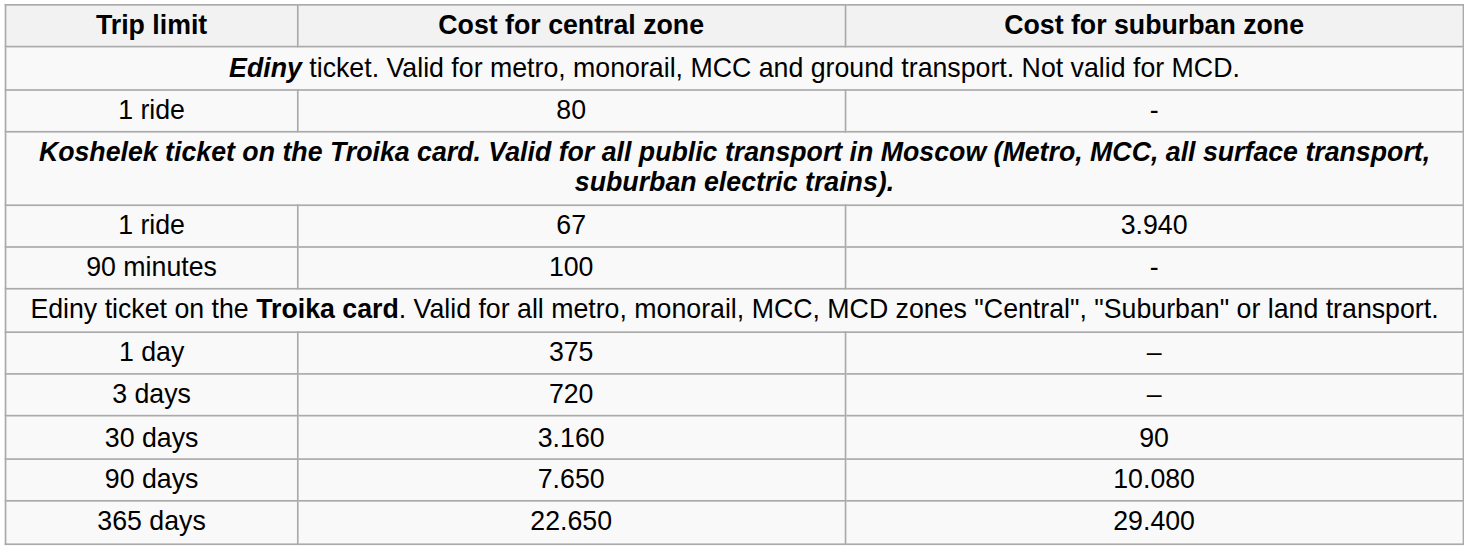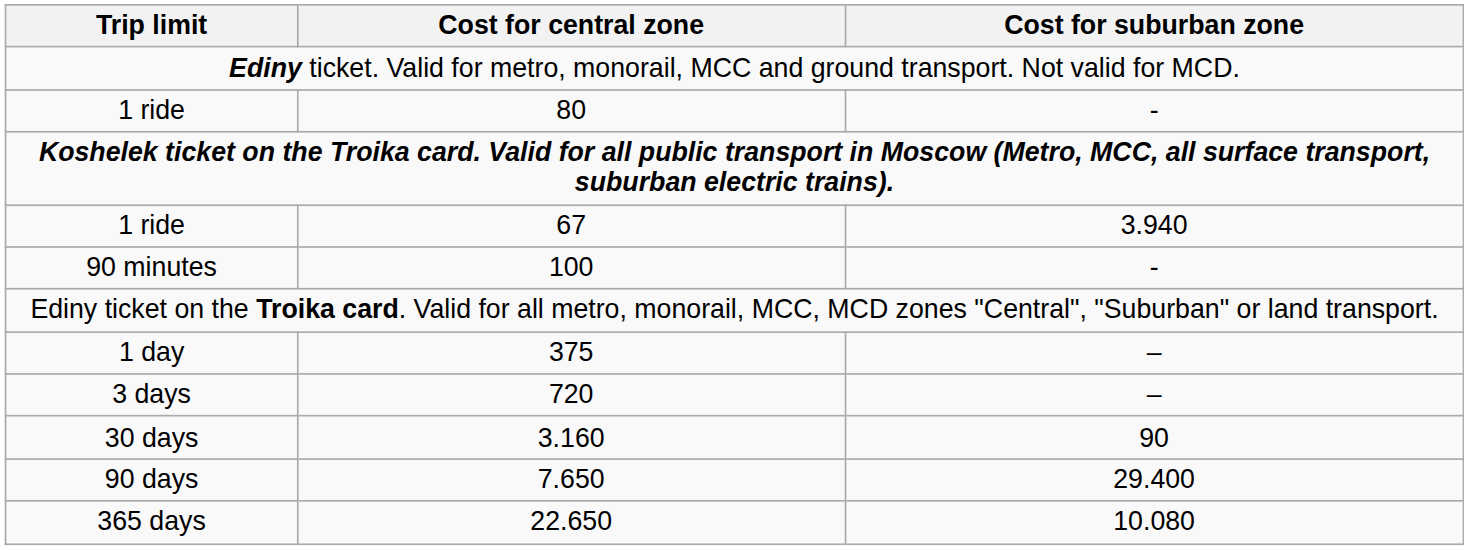(1154, 479) 10.080 -> (1154, 479) 29.400
(1154, 521) 29.400 -> (1154, 521) 10.080
